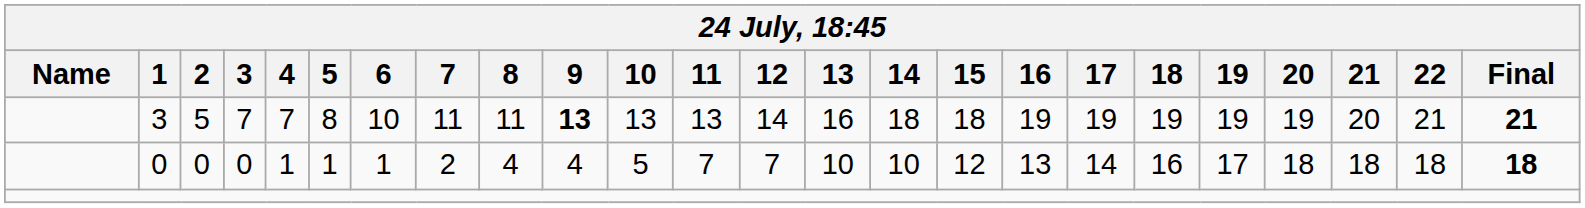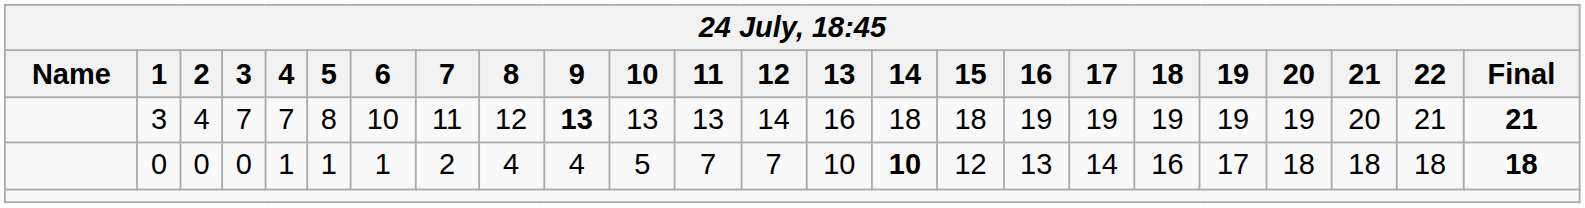(202, 119) 5 -> (201, 119) 4
(511, 119) 11 -> (511, 119) 12
(904, 165) normal -> (905, 165) bold
